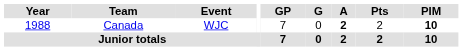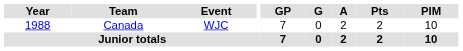(344, 25) bold -> (344, 25) normal
(431, 25) bold -> (431, 25) normal
